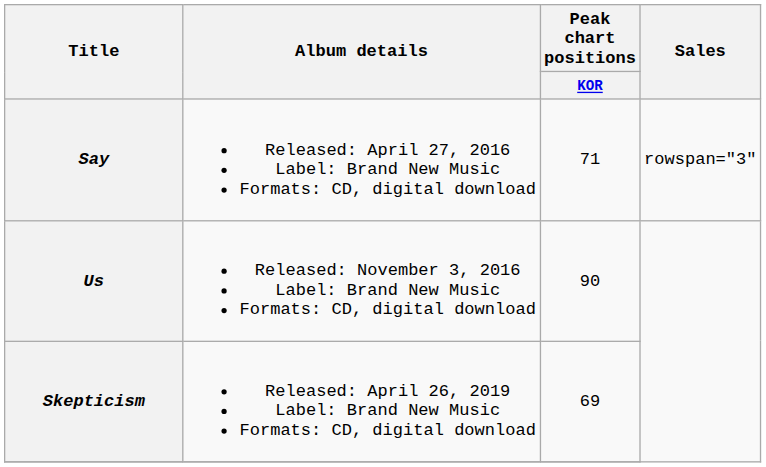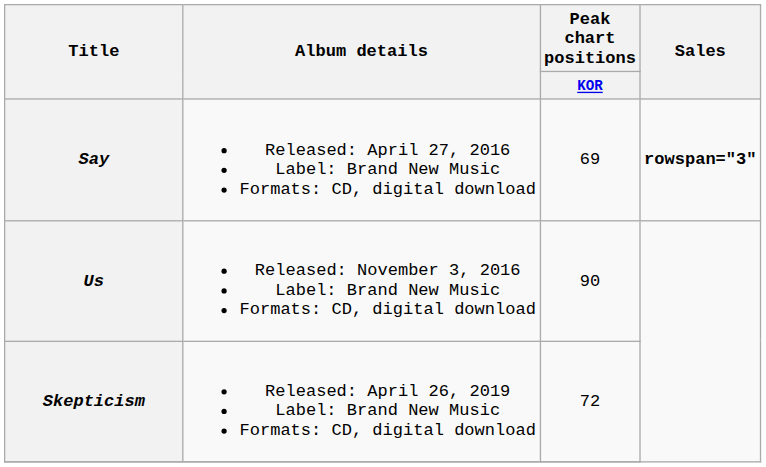(590, 160) 71 -> (590, 160) 69
(700, 160) normal -> (700, 160) bold
(590, 401) 69 -> (590, 401) 72
